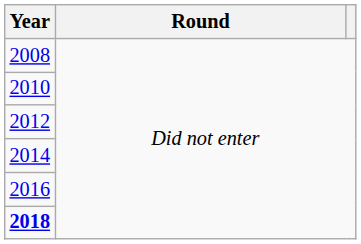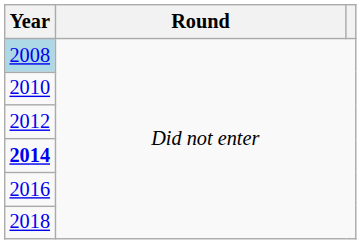(30, 55) no background -> (30, 55) lightblue background
(30, 155) normal -> (30, 155) bold
(30, 222) bold -> (30, 222) normal
